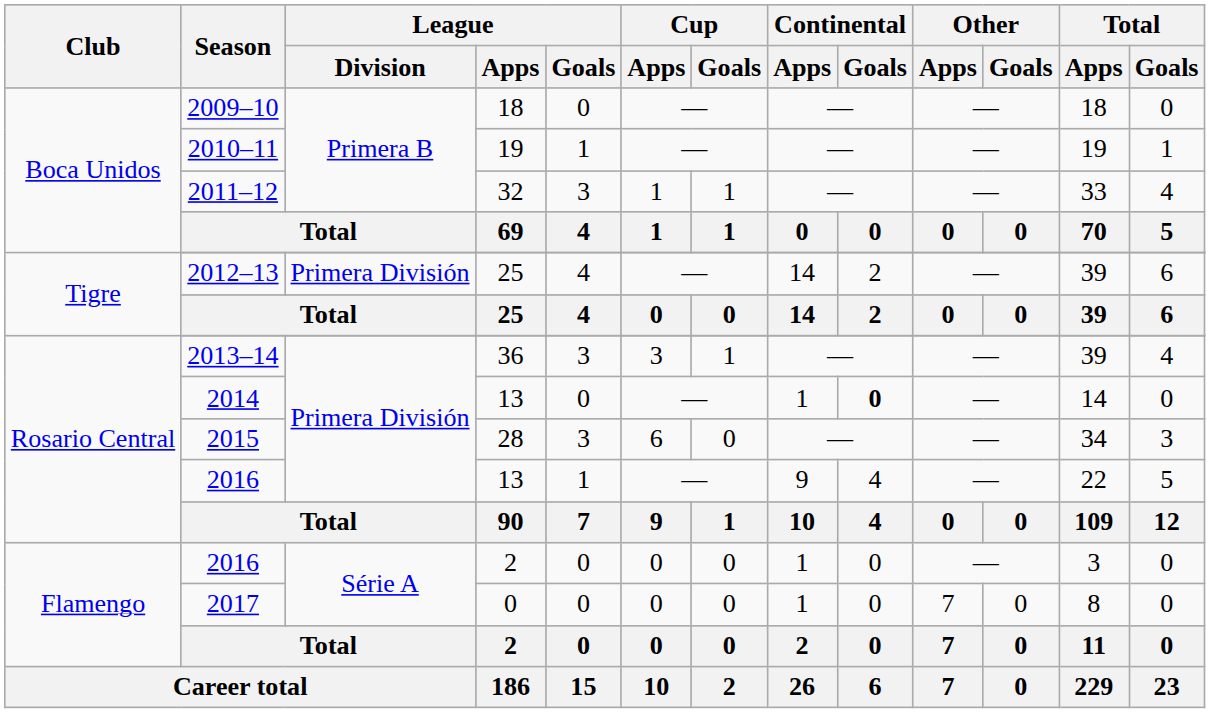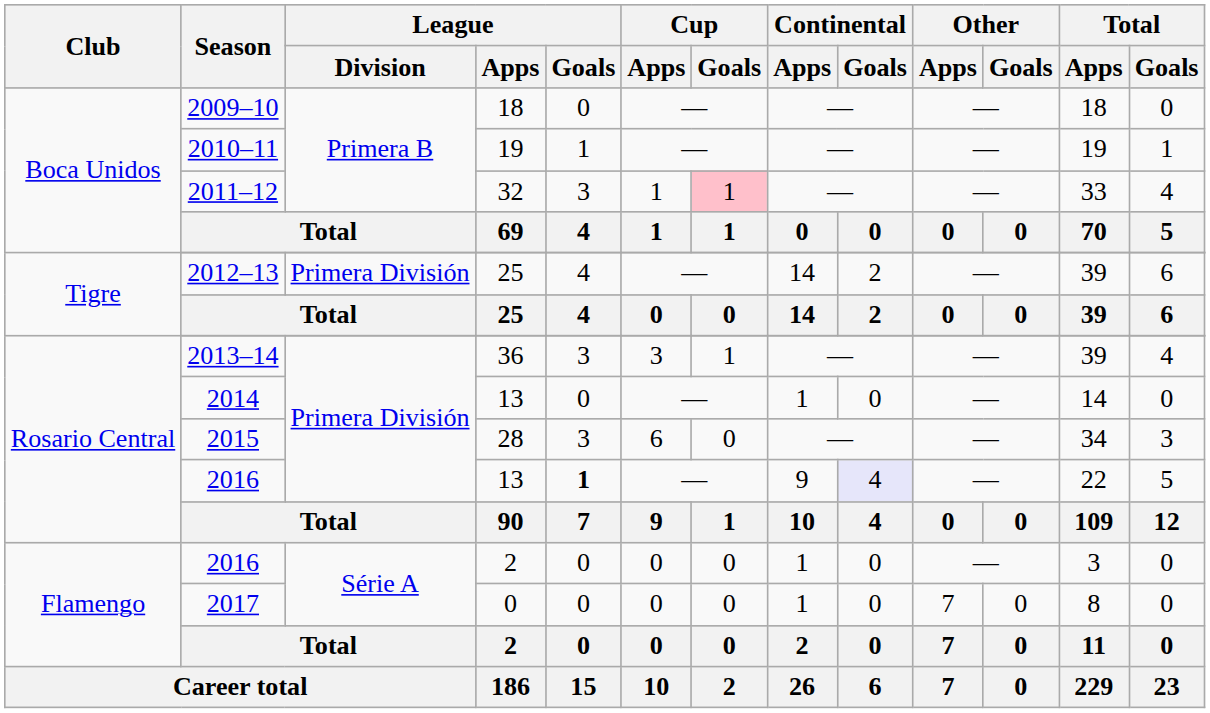(729, 190) no background -> (729, 190) pink background
(875, 397) bold -> (875, 397) normal
(583, 480) normal -> (583, 480) bold
(875, 480) no background -> (875, 480) lavender background
